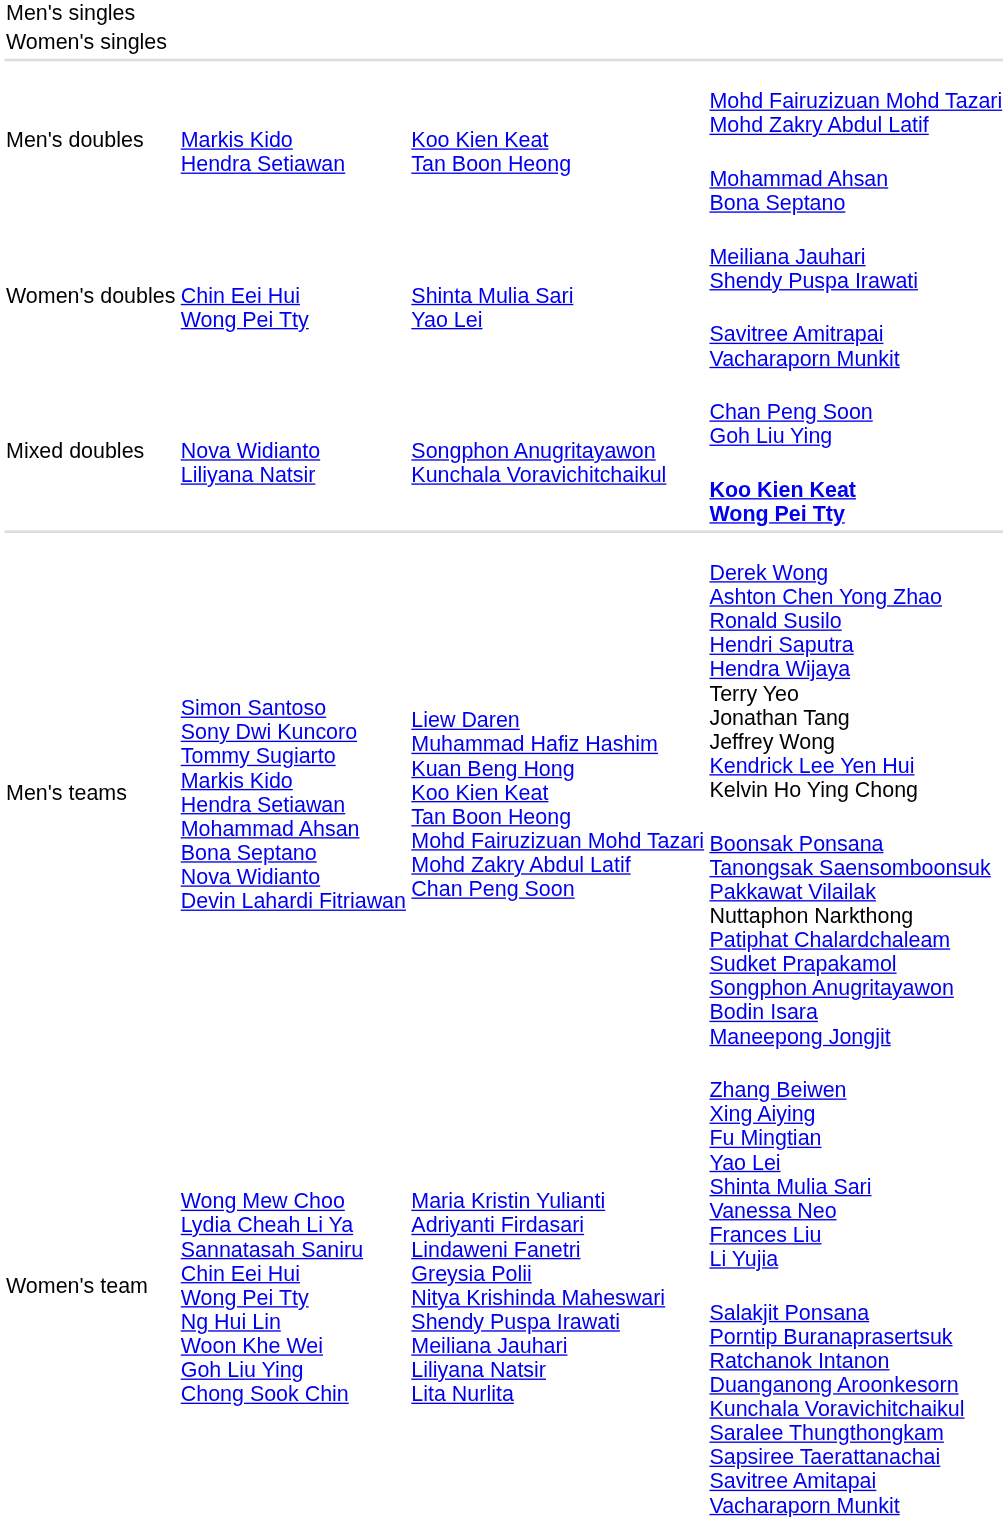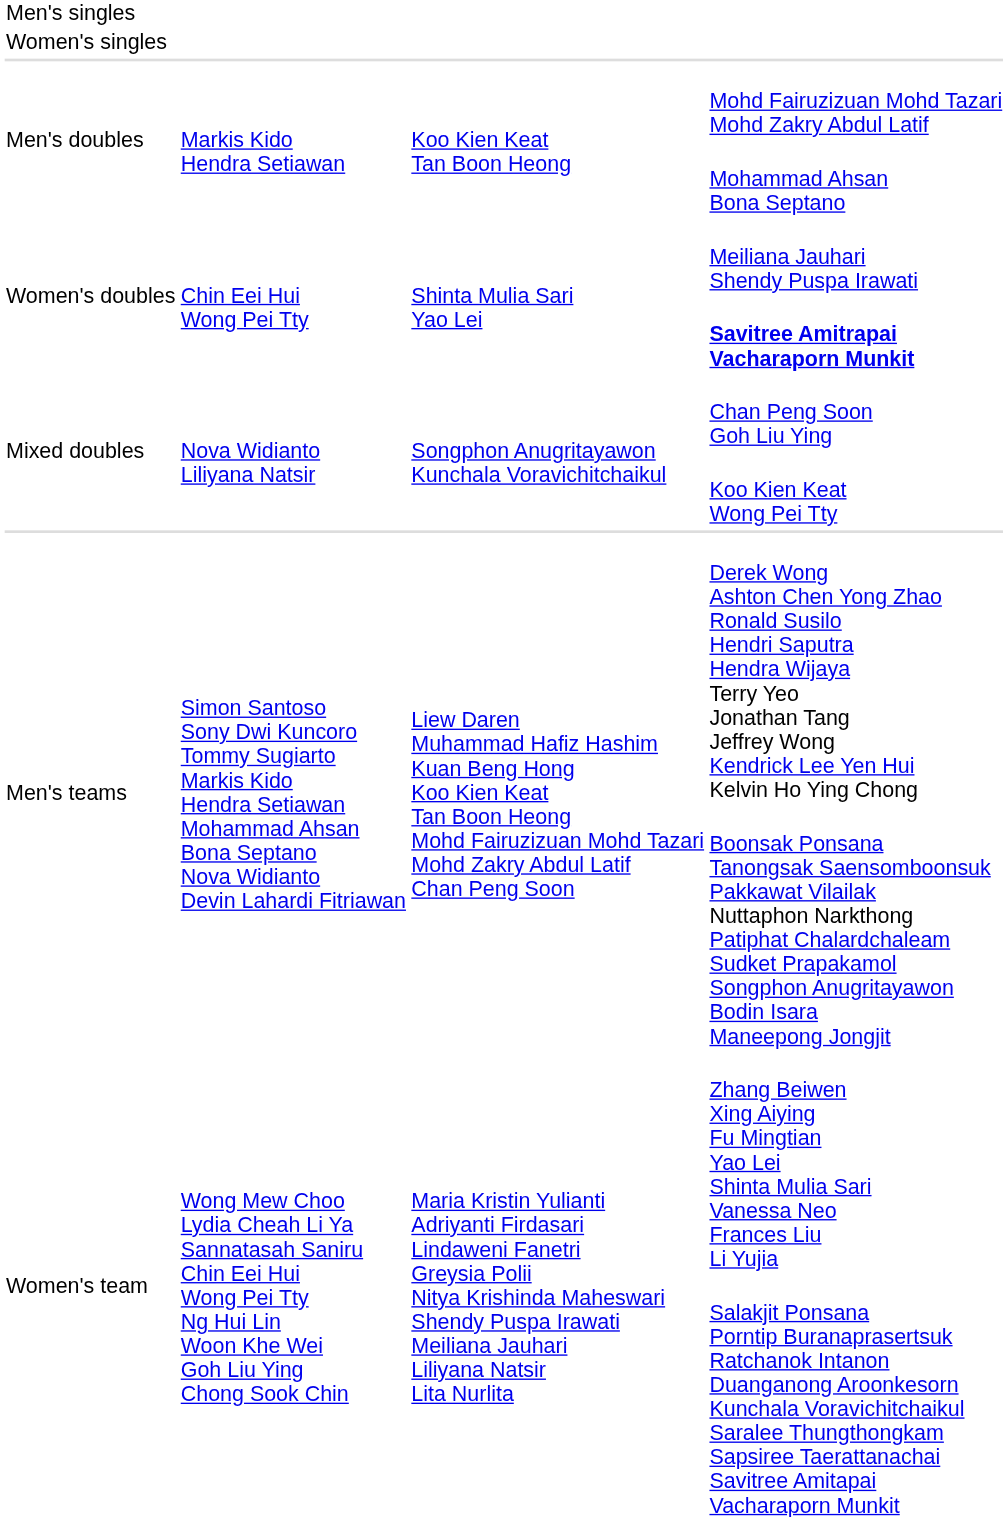(805, 346) normal -> (812, 346) bold
(783, 502) bold -> (778, 502) normal
